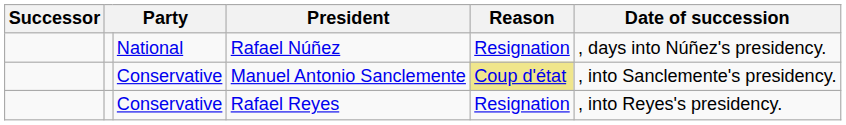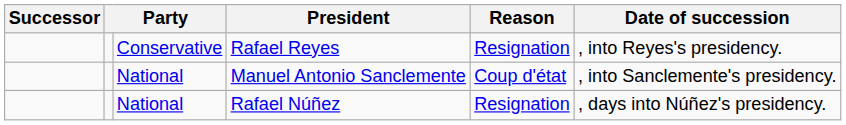rows swapped: (285, 47) <-> (285, 104)
(170, 76) Conservative -> (150, 76) National
(520, 76) khaki background -> (520, 76) no background
